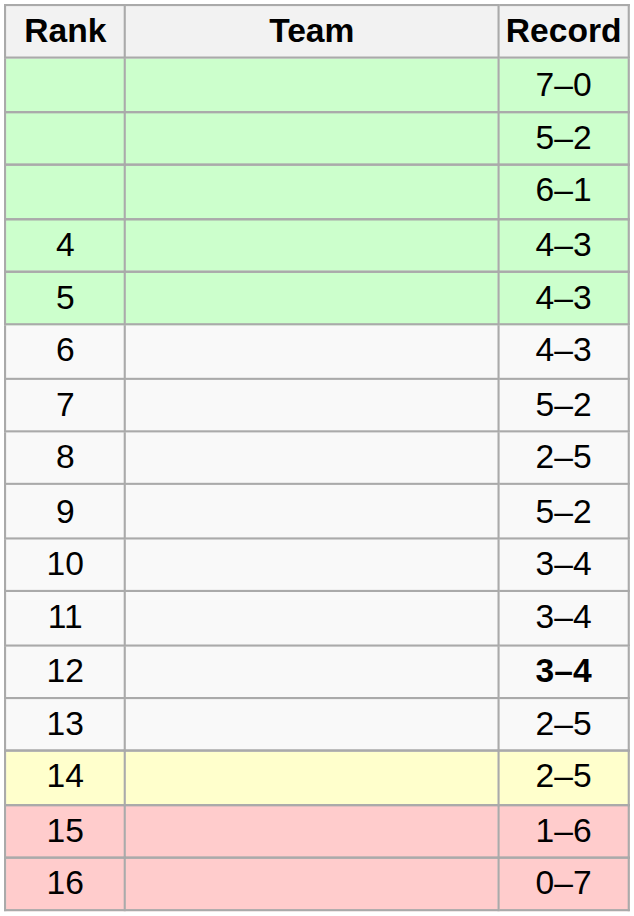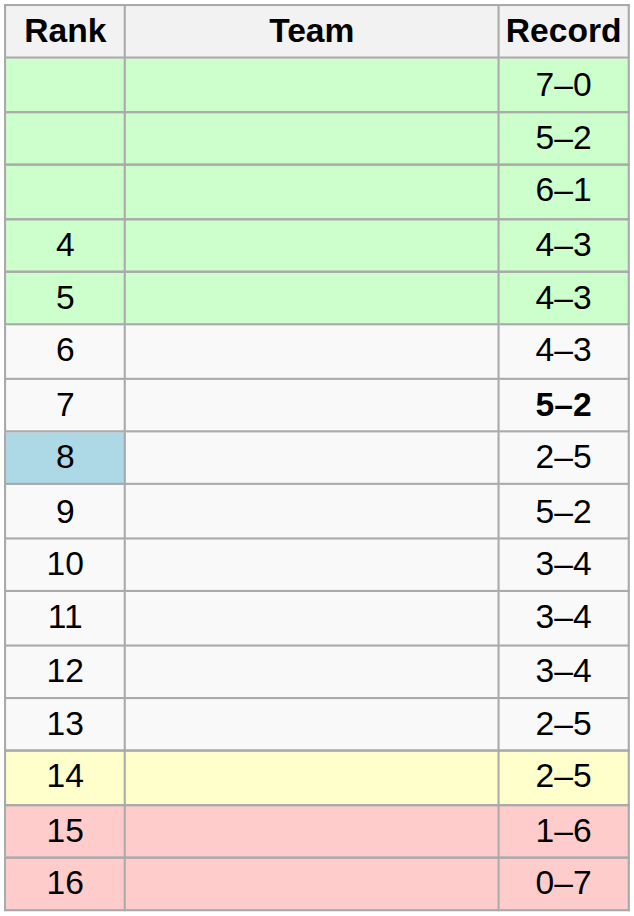(564, 404) normal -> (564, 404) bold
(65, 457) no background -> (65, 457) lightblue background
(564, 670) bold -> (564, 670) normal
